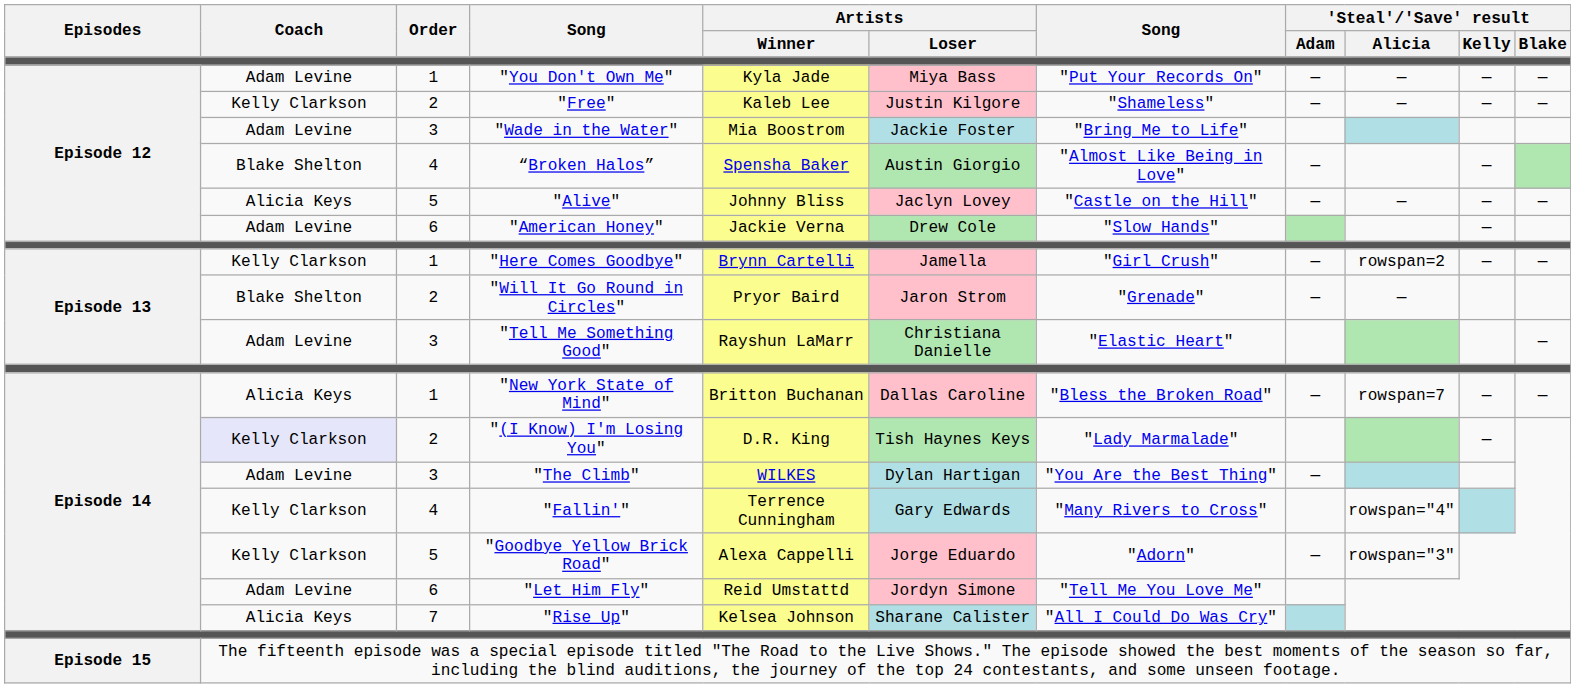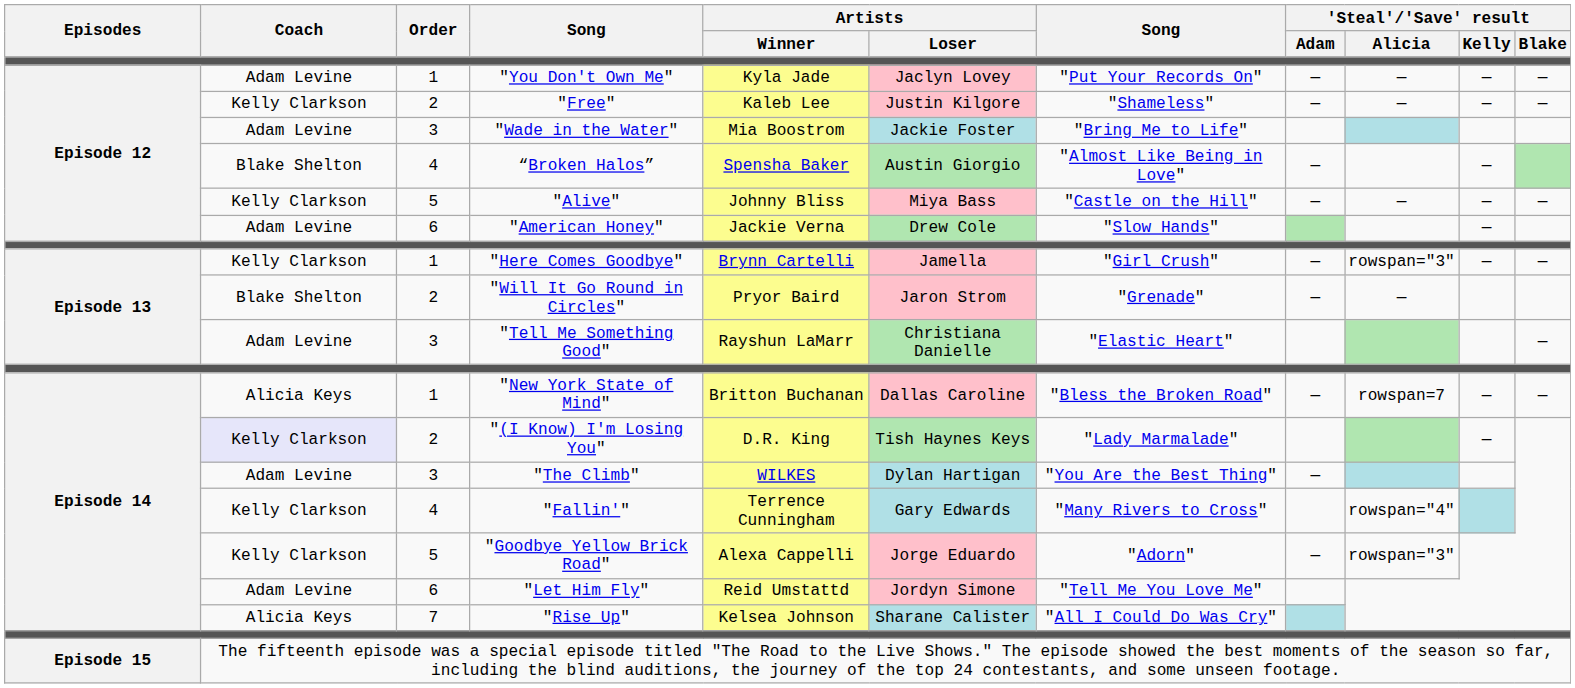(953, 78) Miya Bass -> (953, 78) Jaclyn Lovey
(299, 202) Alicia Keys -> (299, 202) Kelly Clarkson
(953, 202) Jaclyn Lovey -> (953, 202) Miya Bass
(1402, 262) rowspan=2 -> (1402, 262) rowspan="3"
